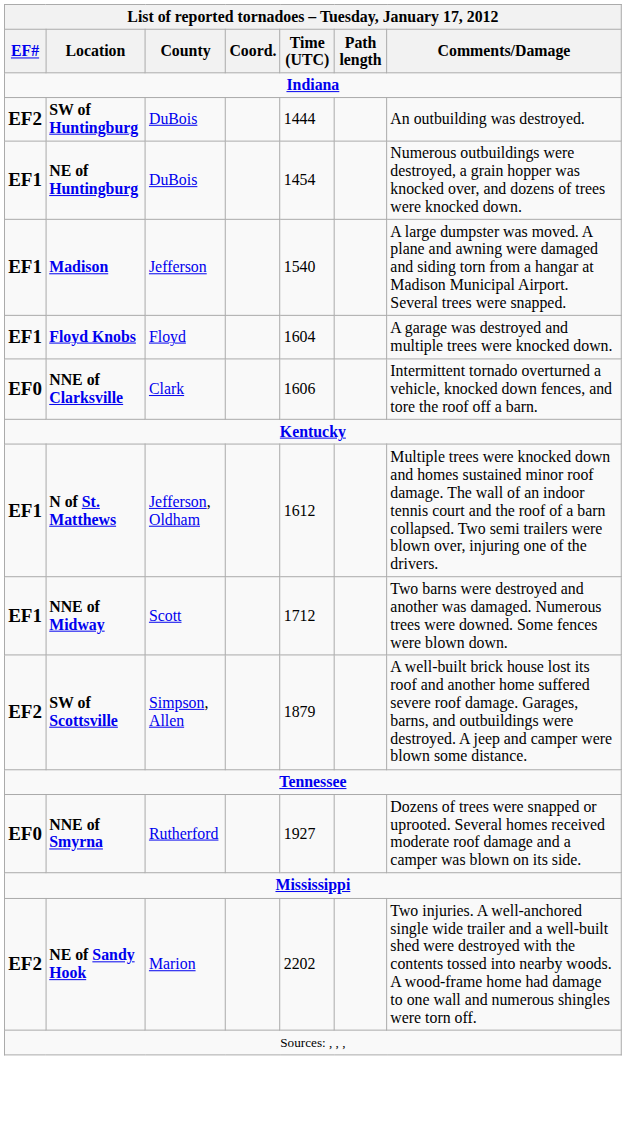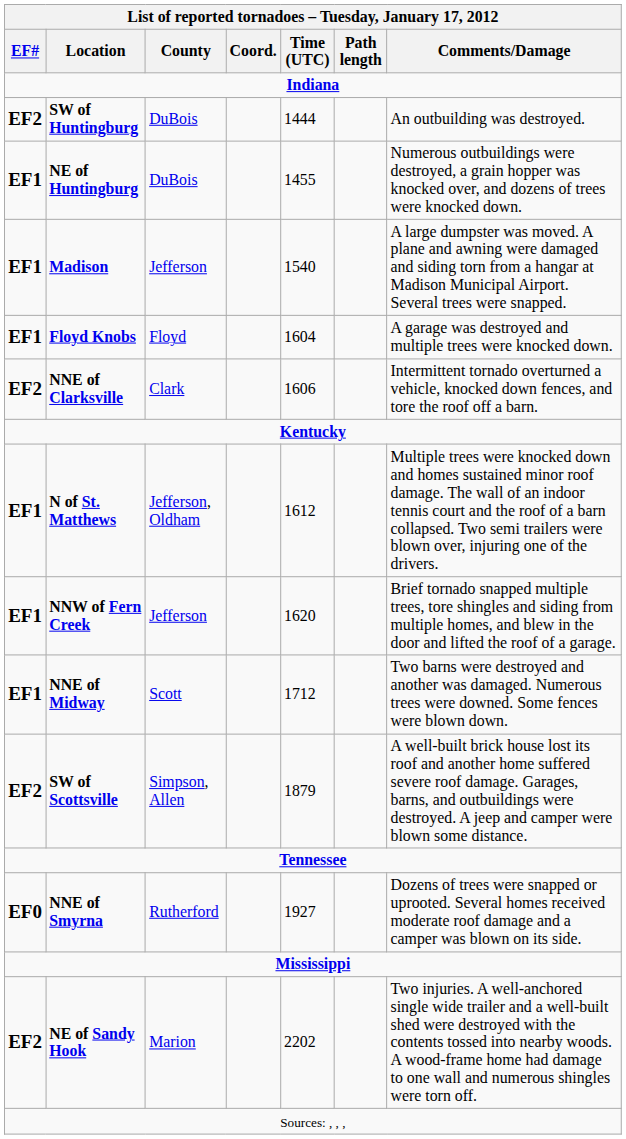(300, 179) 1454 -> (300, 179) 1455
(25, 388) EF0 -> (25, 388) EF2
+ row: (95, 615)
